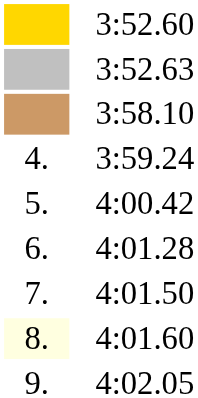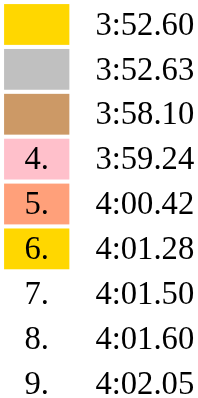(37, 158) no background -> (37, 158) pink background
(37, 203) no background -> (37, 203) lightsalmon background
(37, 248) no background -> (37, 248) gold background
(37, 338) lightyellow background -> (37, 338) no background
